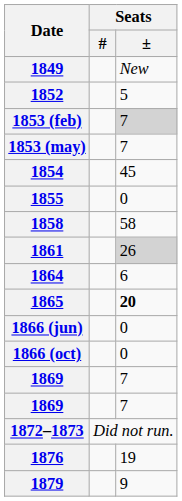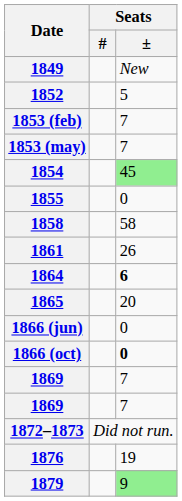(124, 120) lightgrey background -> (124, 120) no background
(128, 172) no background -> (128, 172) lightgreen background
(128, 250) lightgrey background -> (128, 250) no background
(124, 276) normal -> (124, 276) bold
(128, 302) bold -> (128, 302) normal
(124, 353) normal -> (124, 353) bold
(124, 483) no background -> (124, 483) lightgreen background
